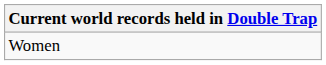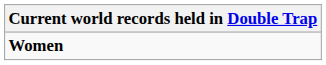(34, 46) normal -> (36, 46) bold
